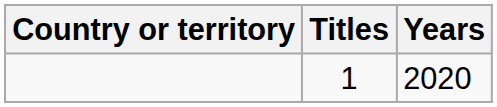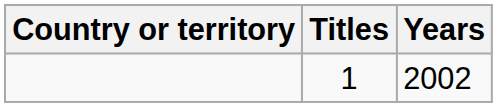(437, 78) 2020 -> (437, 78) 2002
